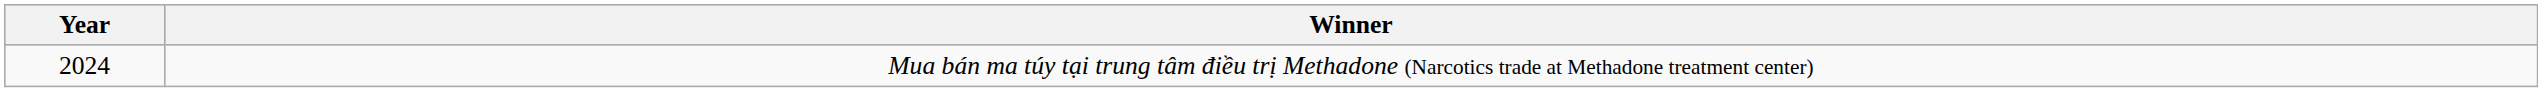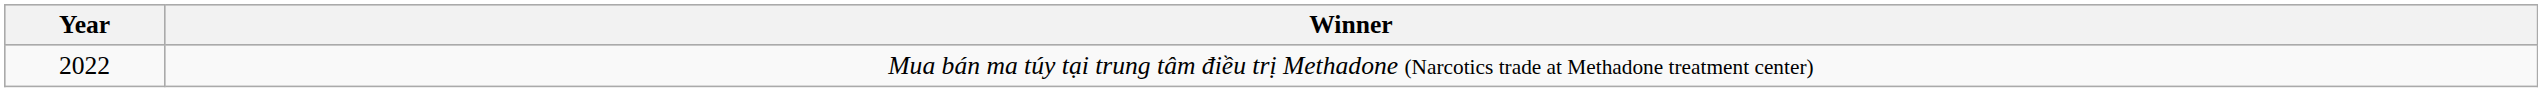(85, 65) 2024 -> (85, 65) 2022
